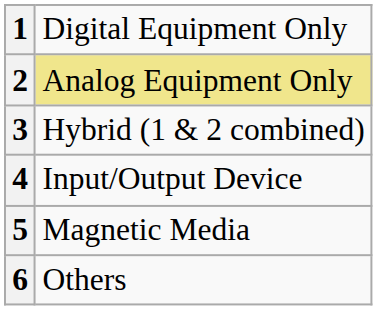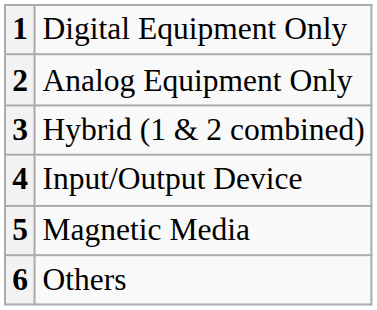(197, 79) khaki background -> (197, 79) no background
